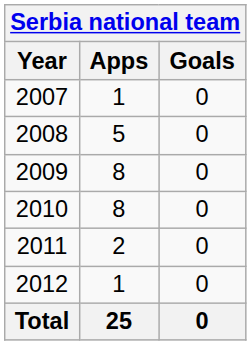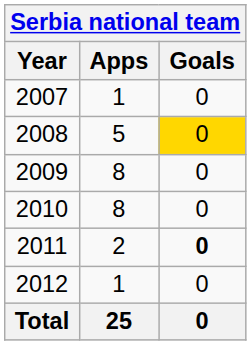(202, 135) no background -> (202, 135) gold background
(202, 246) normal -> (202, 246) bold
